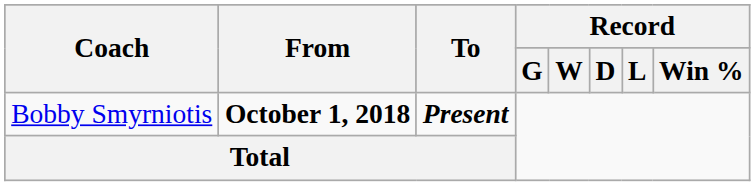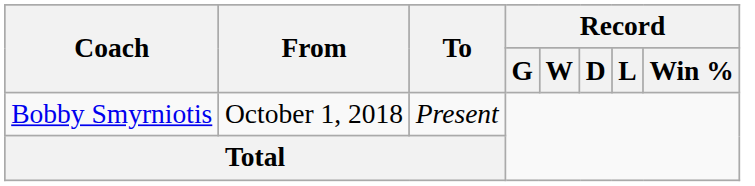(318, 113) bold -> (314, 113) normal
(466, 113) bold -> (457, 113) normal
